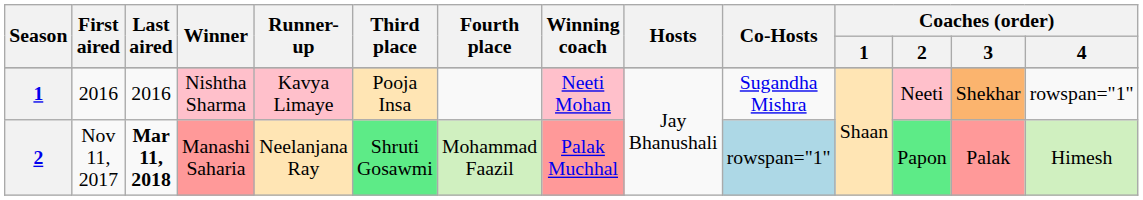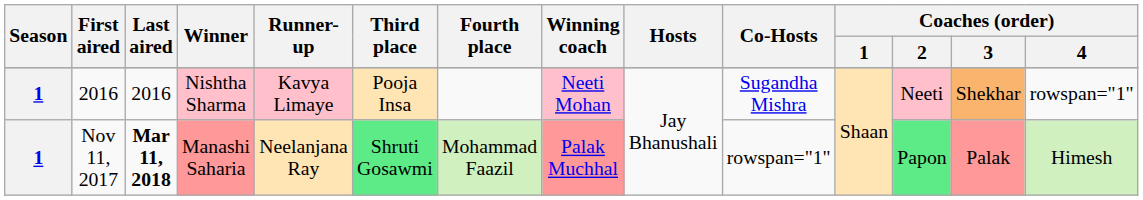(38, 158) 2 -> (38, 158) 1
(779, 158) lightblue background -> (779, 158) no background
